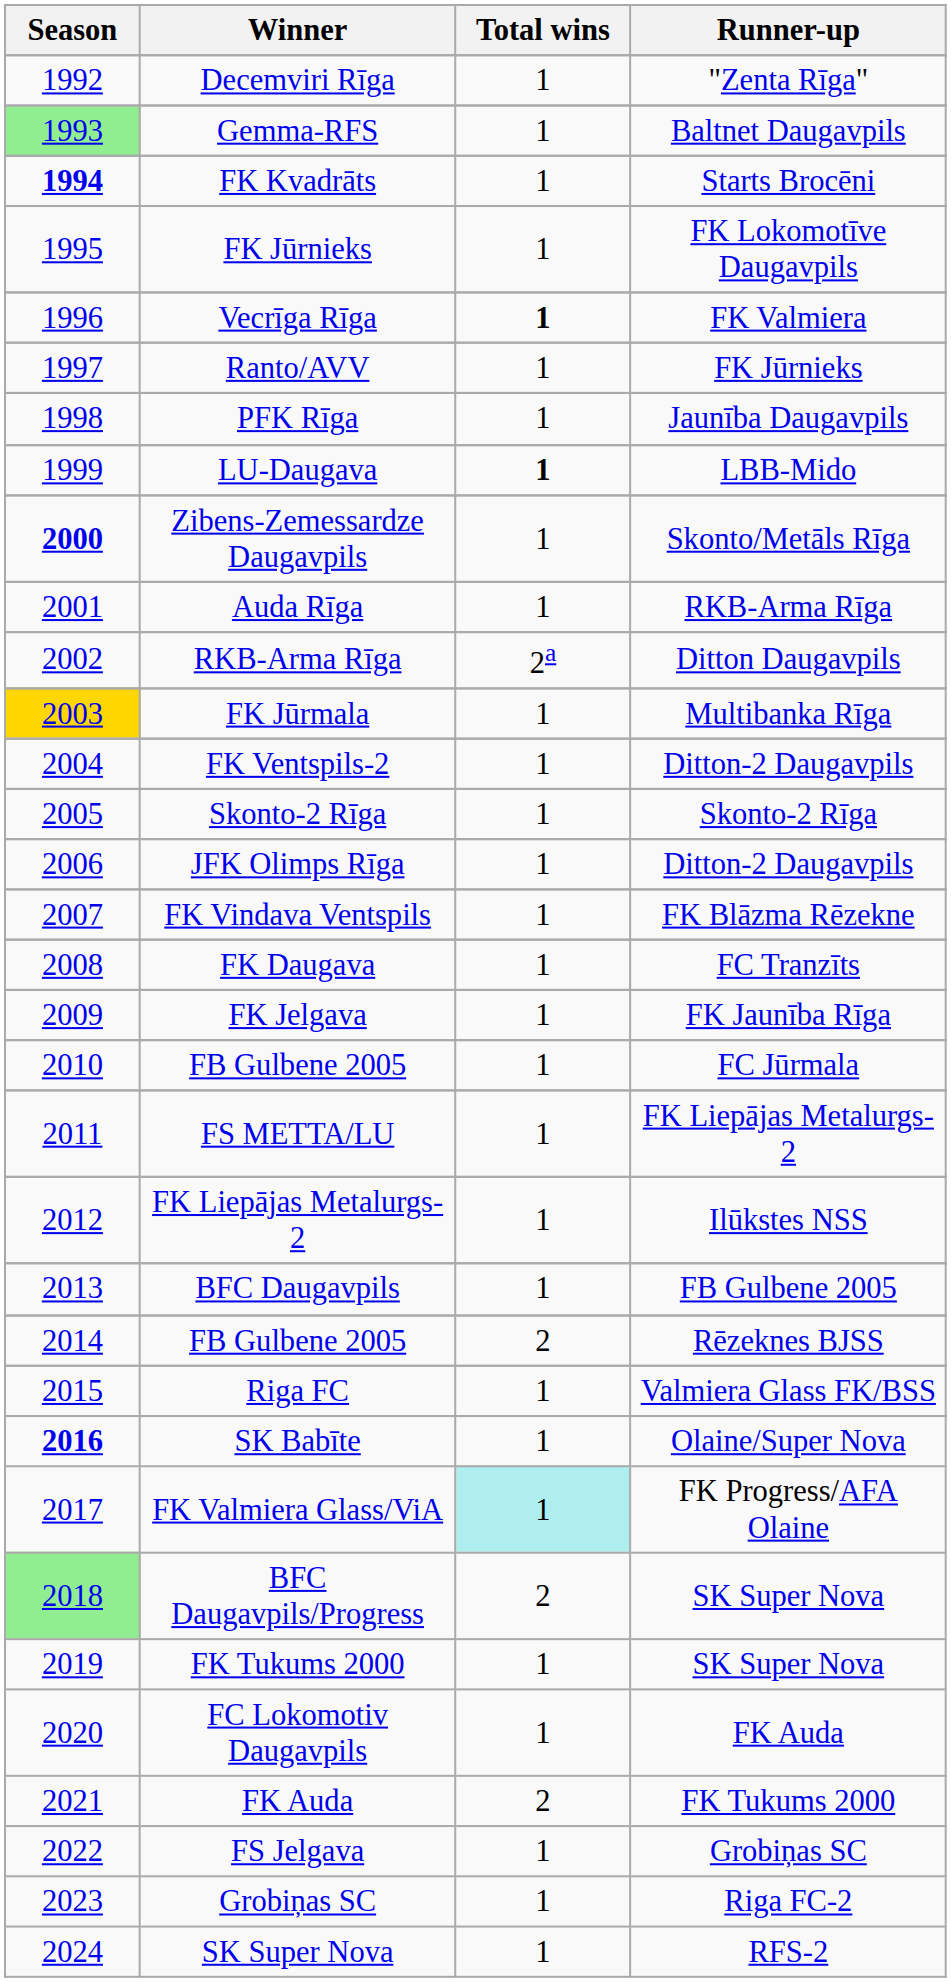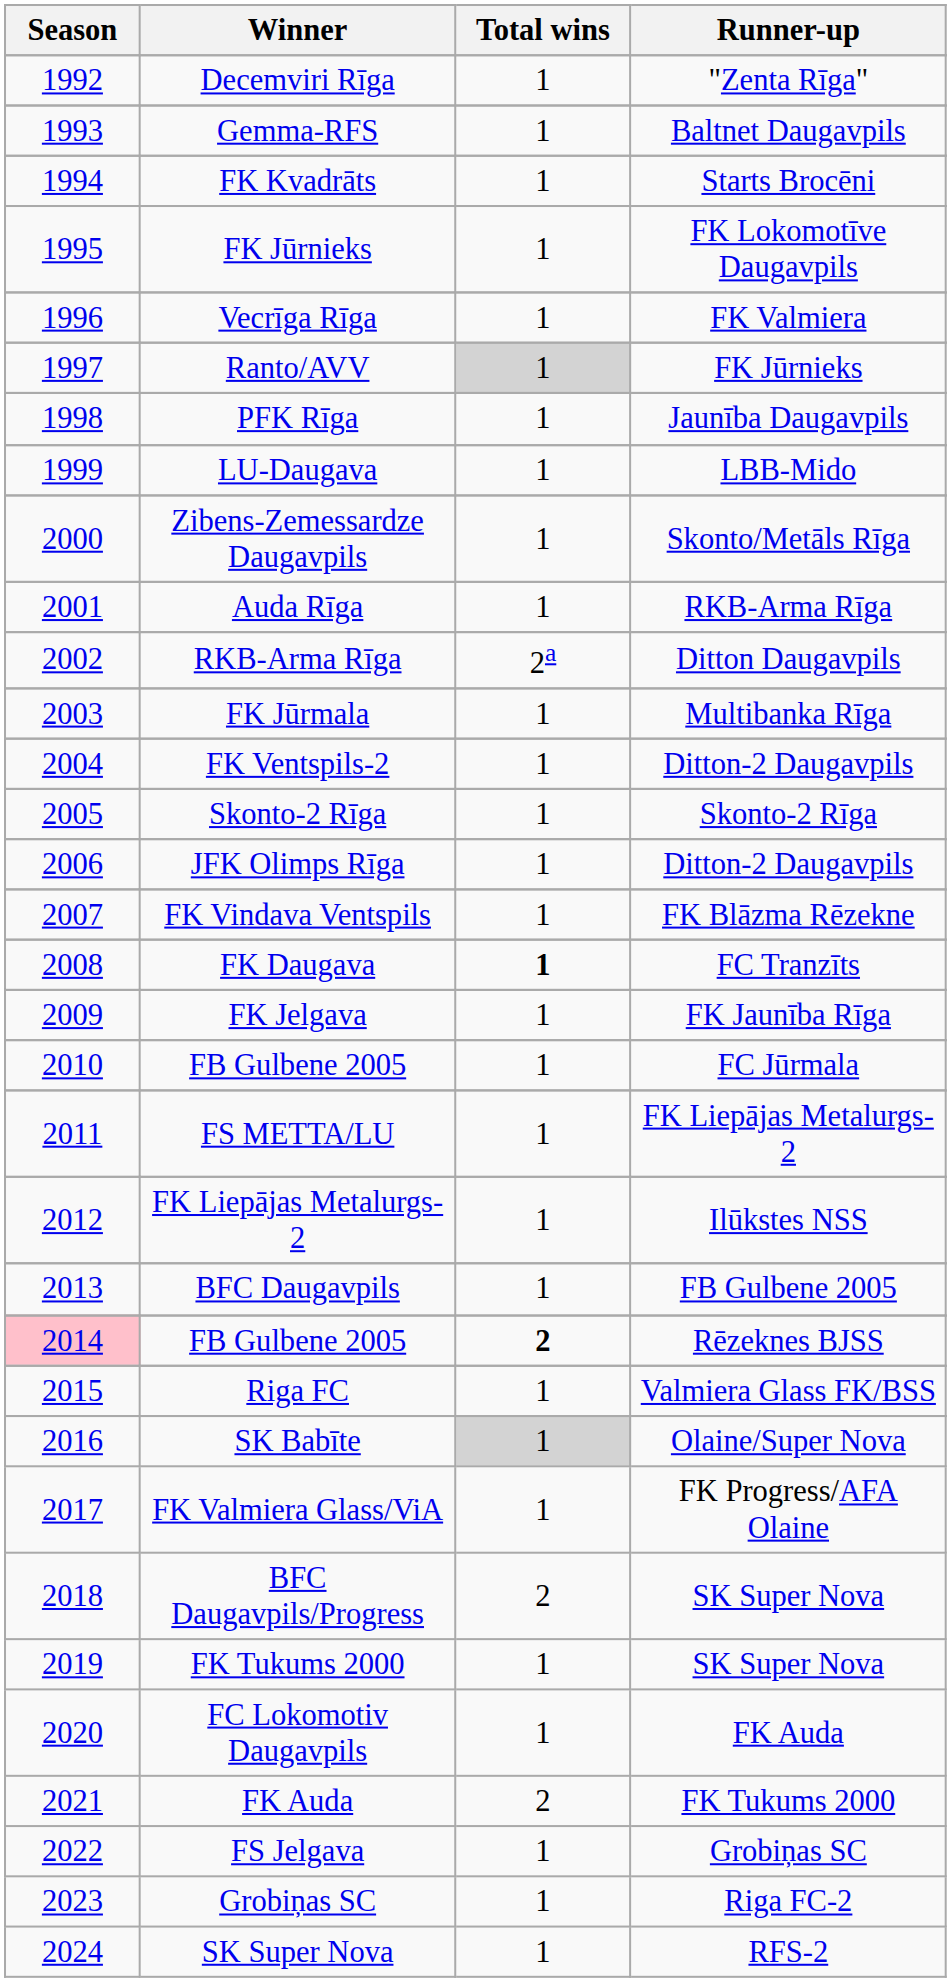(72, 130) lightgreen background -> (72, 130) no background
(72, 181) bold -> (72, 181) normal
(543, 317) bold -> (543, 317) normal
(543, 368) no background -> (543, 368) lightgrey background
(543, 469) bold -> (543, 469) normal
(72, 537) bold -> (72, 537) normal
(72, 712) gold background -> (72, 712) no background
(543, 964) normal -> (543, 964) bold
(72, 1339) no background -> (72, 1339) pink background
(543, 1339) normal -> (543, 1339) bold
(72, 1440) bold -> (72, 1440) normal
(543, 1440) no background -> (543, 1440) lightgrey background
(543, 1508) paleturquoise background -> (543, 1508) no background
(72, 1595) lightgreen background -> (72, 1595) no background
